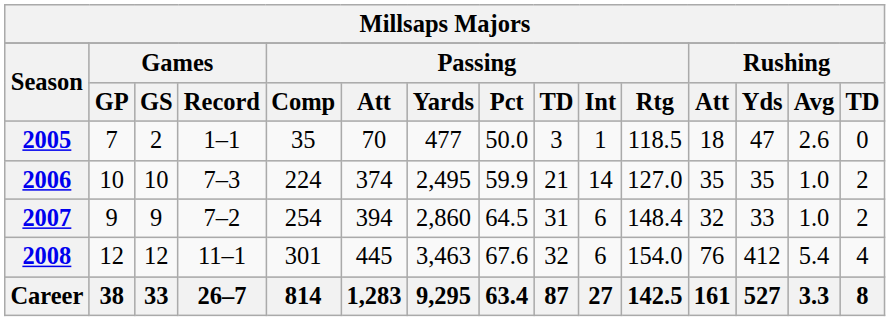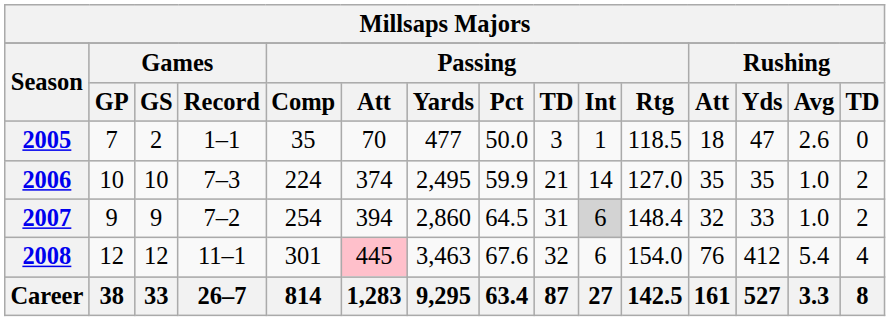(600, 218) no background -> (600, 218) lightgrey background
(374, 256) no background -> (374, 256) pink background
